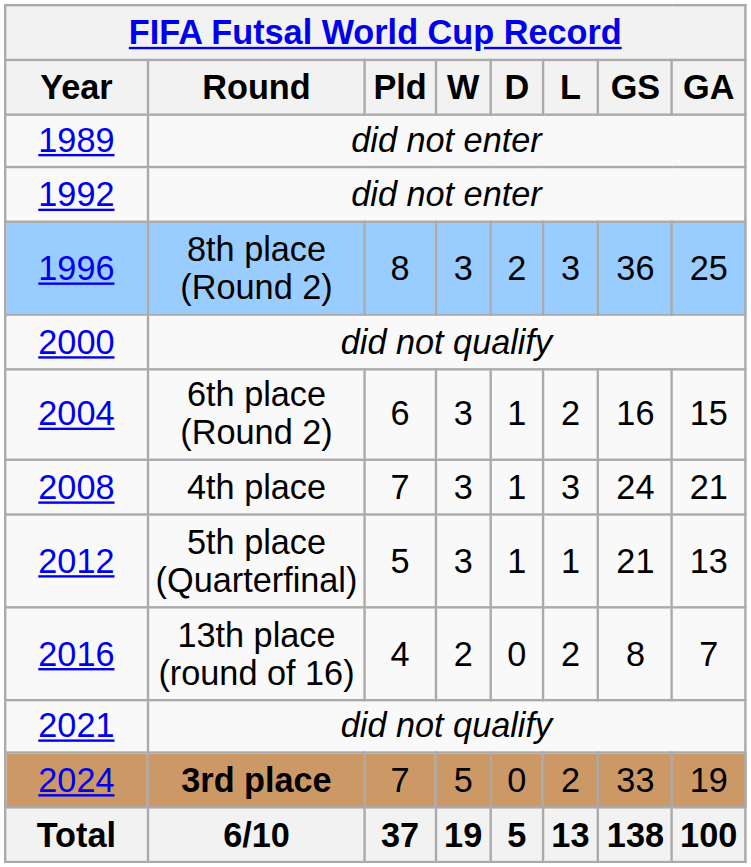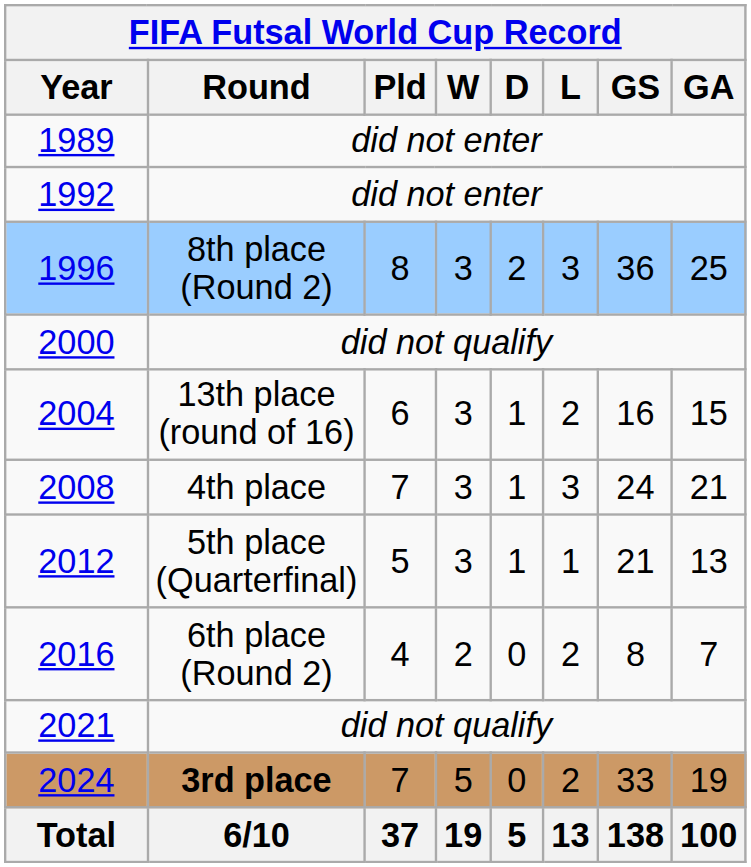(257, 415) 6th place (Round 2) -> (257, 415) 13th place (round of 16)
(257, 653) 13th place (round of 16) -> (257, 653) 6th place (Round 2)
